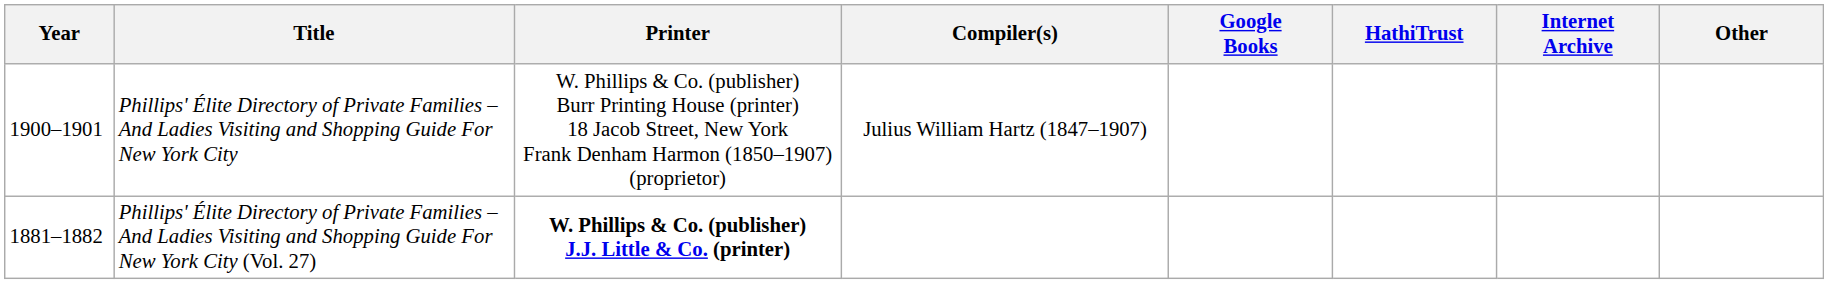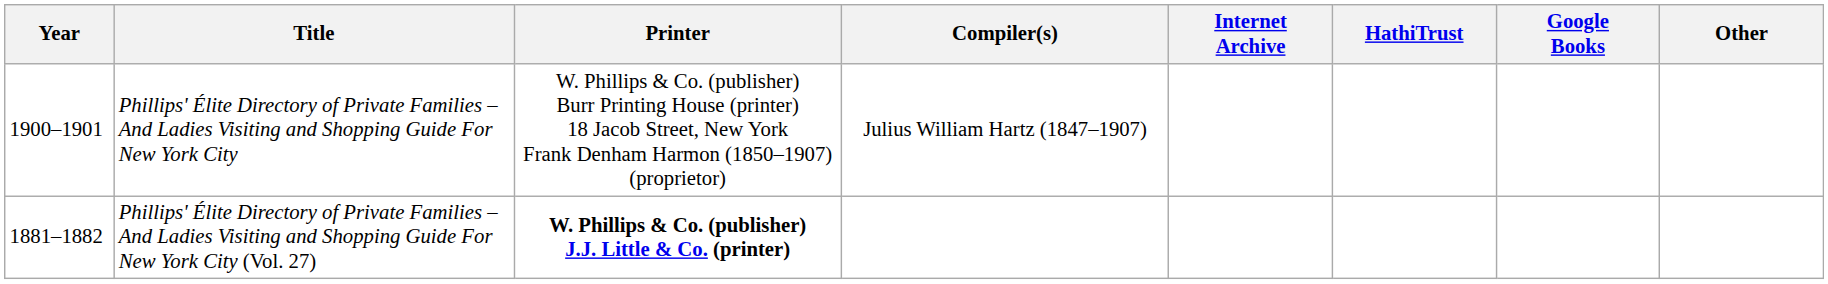columns swapped: (1251, 34) <-> (1578, 34)
